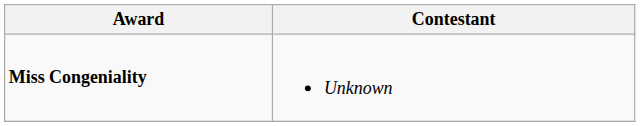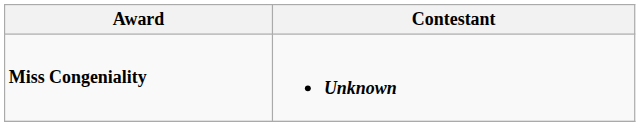(454, 88) normal -> (454, 88) bold
